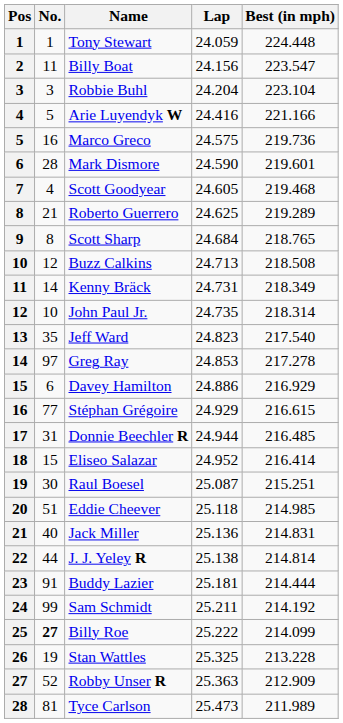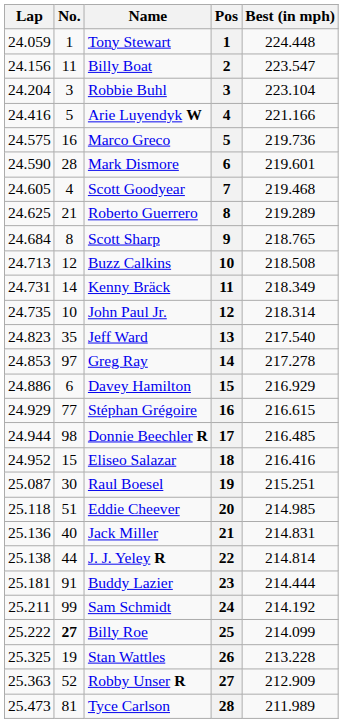columns swapped: (20, 16) <-> (217, 16)
(50, 435) 31 -> (69, 435) 98
(290, 459) 216.414 -> (290, 459) 216.416
